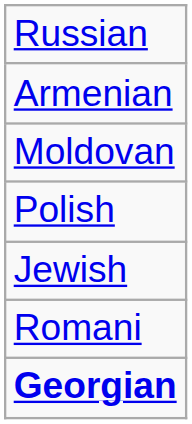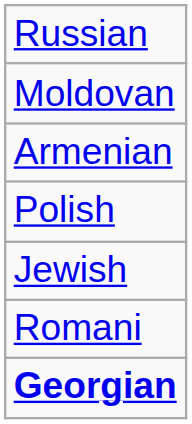(93, 92) Armenian -> (94, 92) Moldovan
(94, 151) Moldovan -> (93, 151) Armenian
